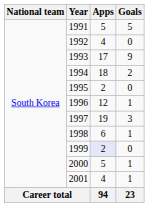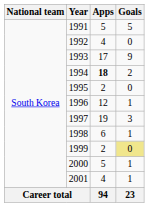(103, 73) normal -> (103, 73) bold
(103, 149) lavender background -> (103, 149) no background
(130, 149) no background -> (130, 149) khaki background
